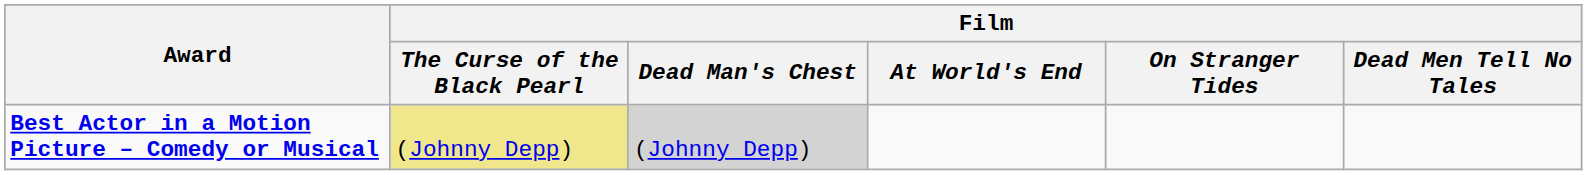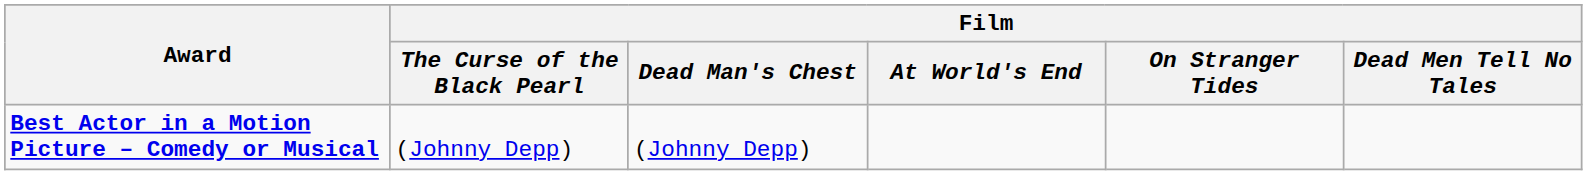(484, 150) khaki background -> (484, 150) no background
(723, 150) lightgrey background -> (723, 150) no background
